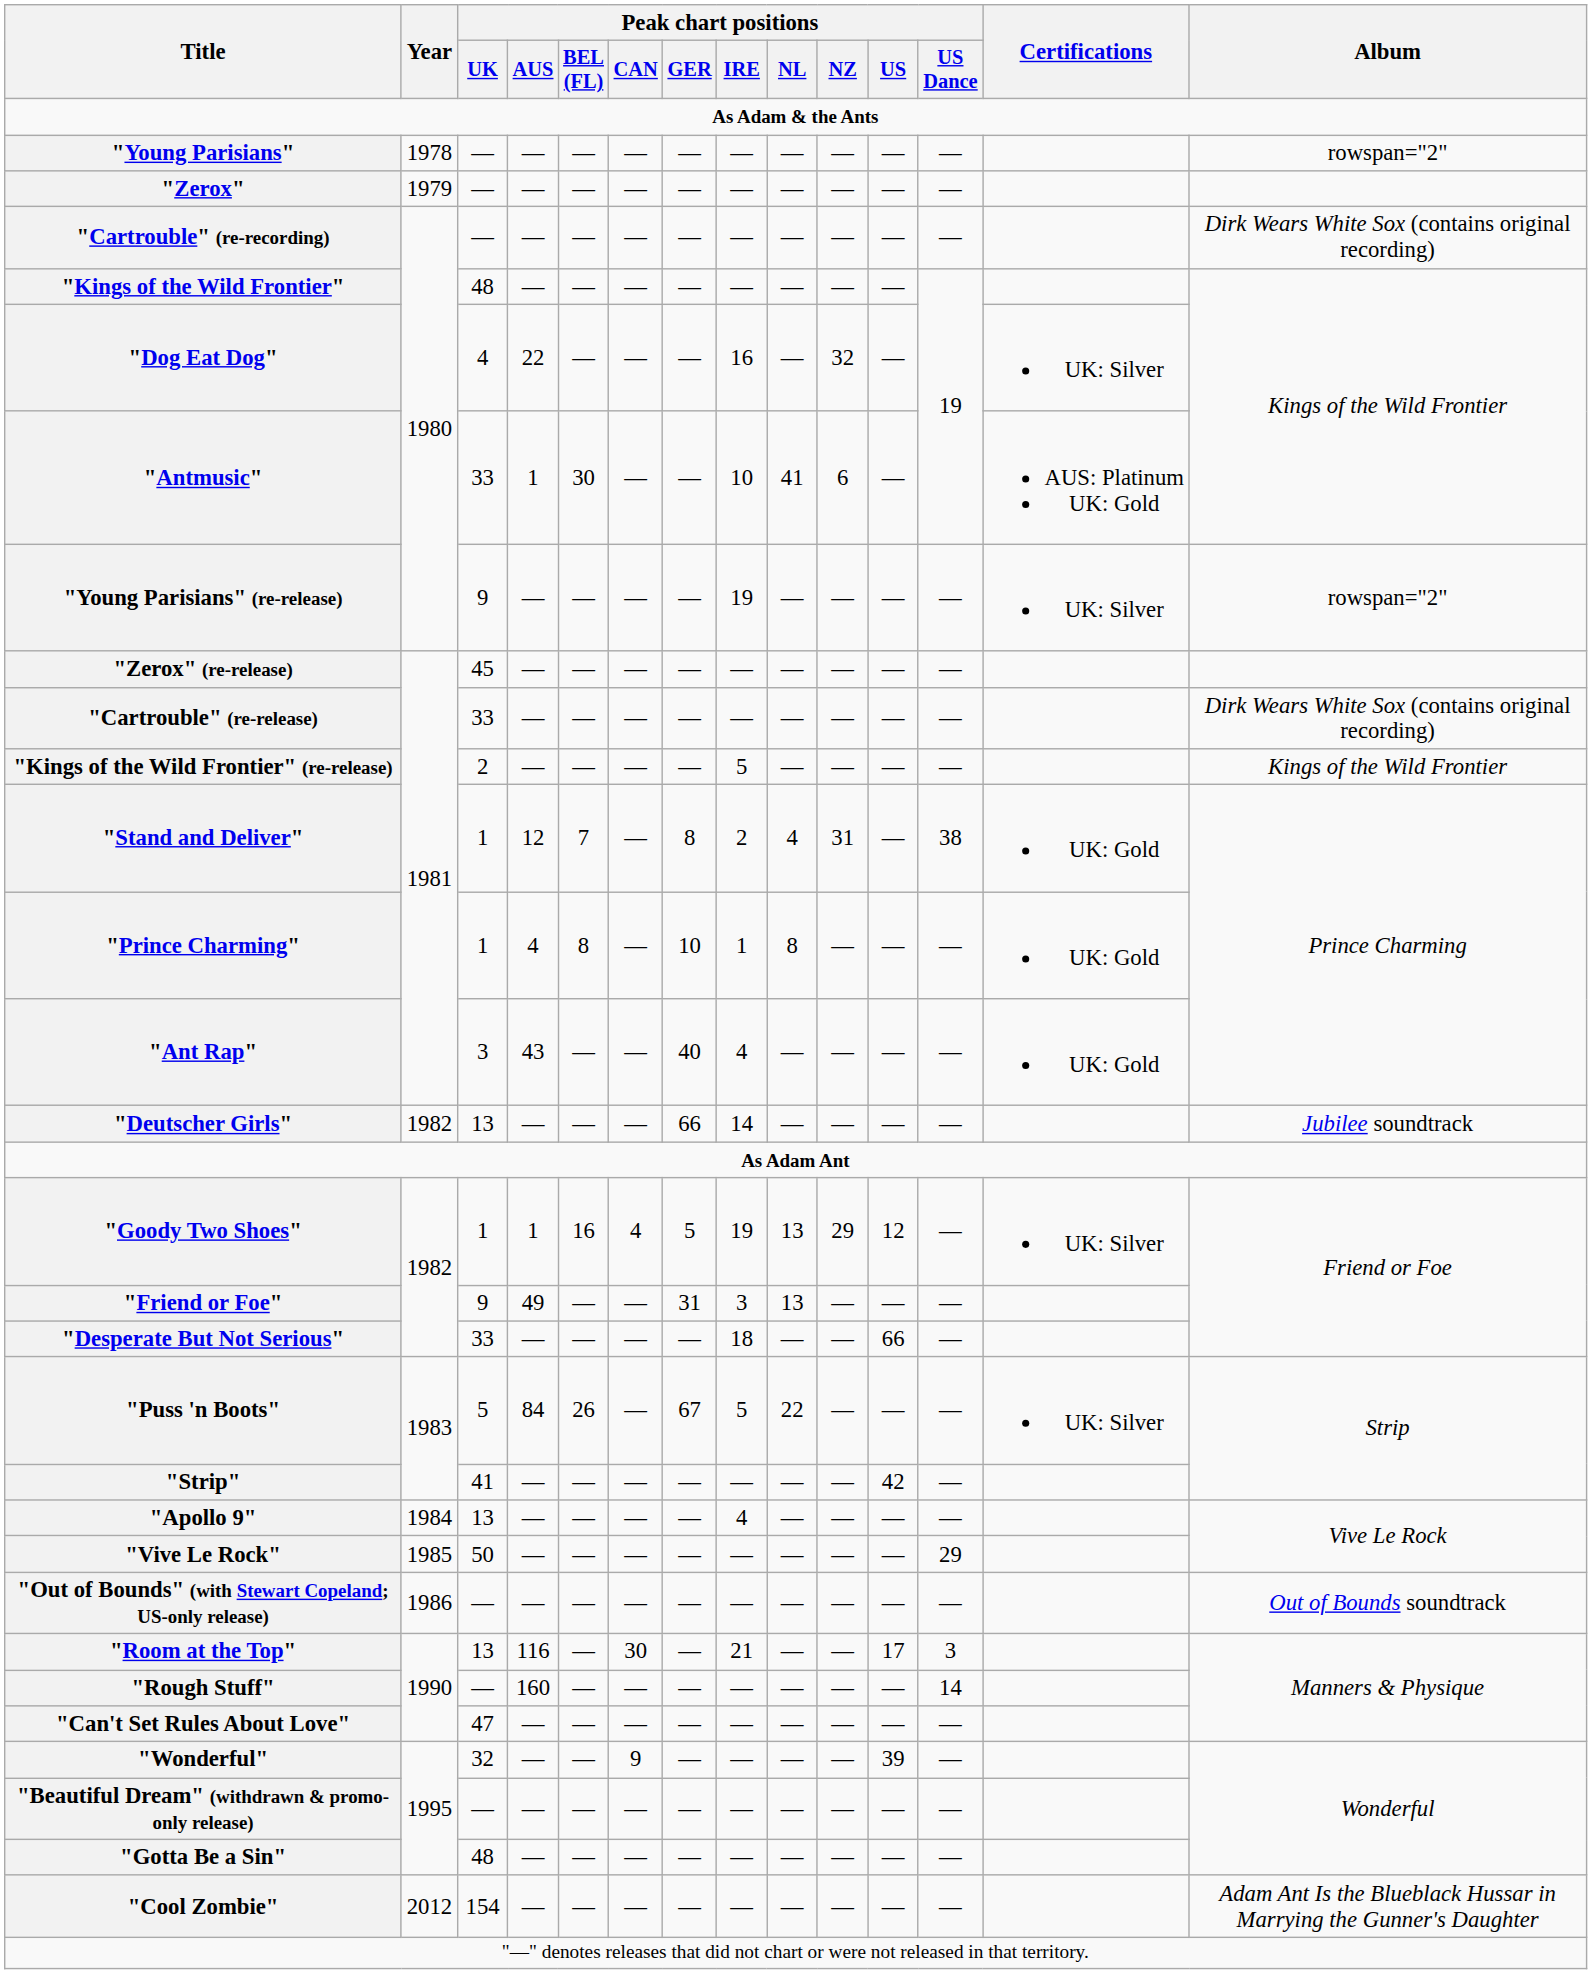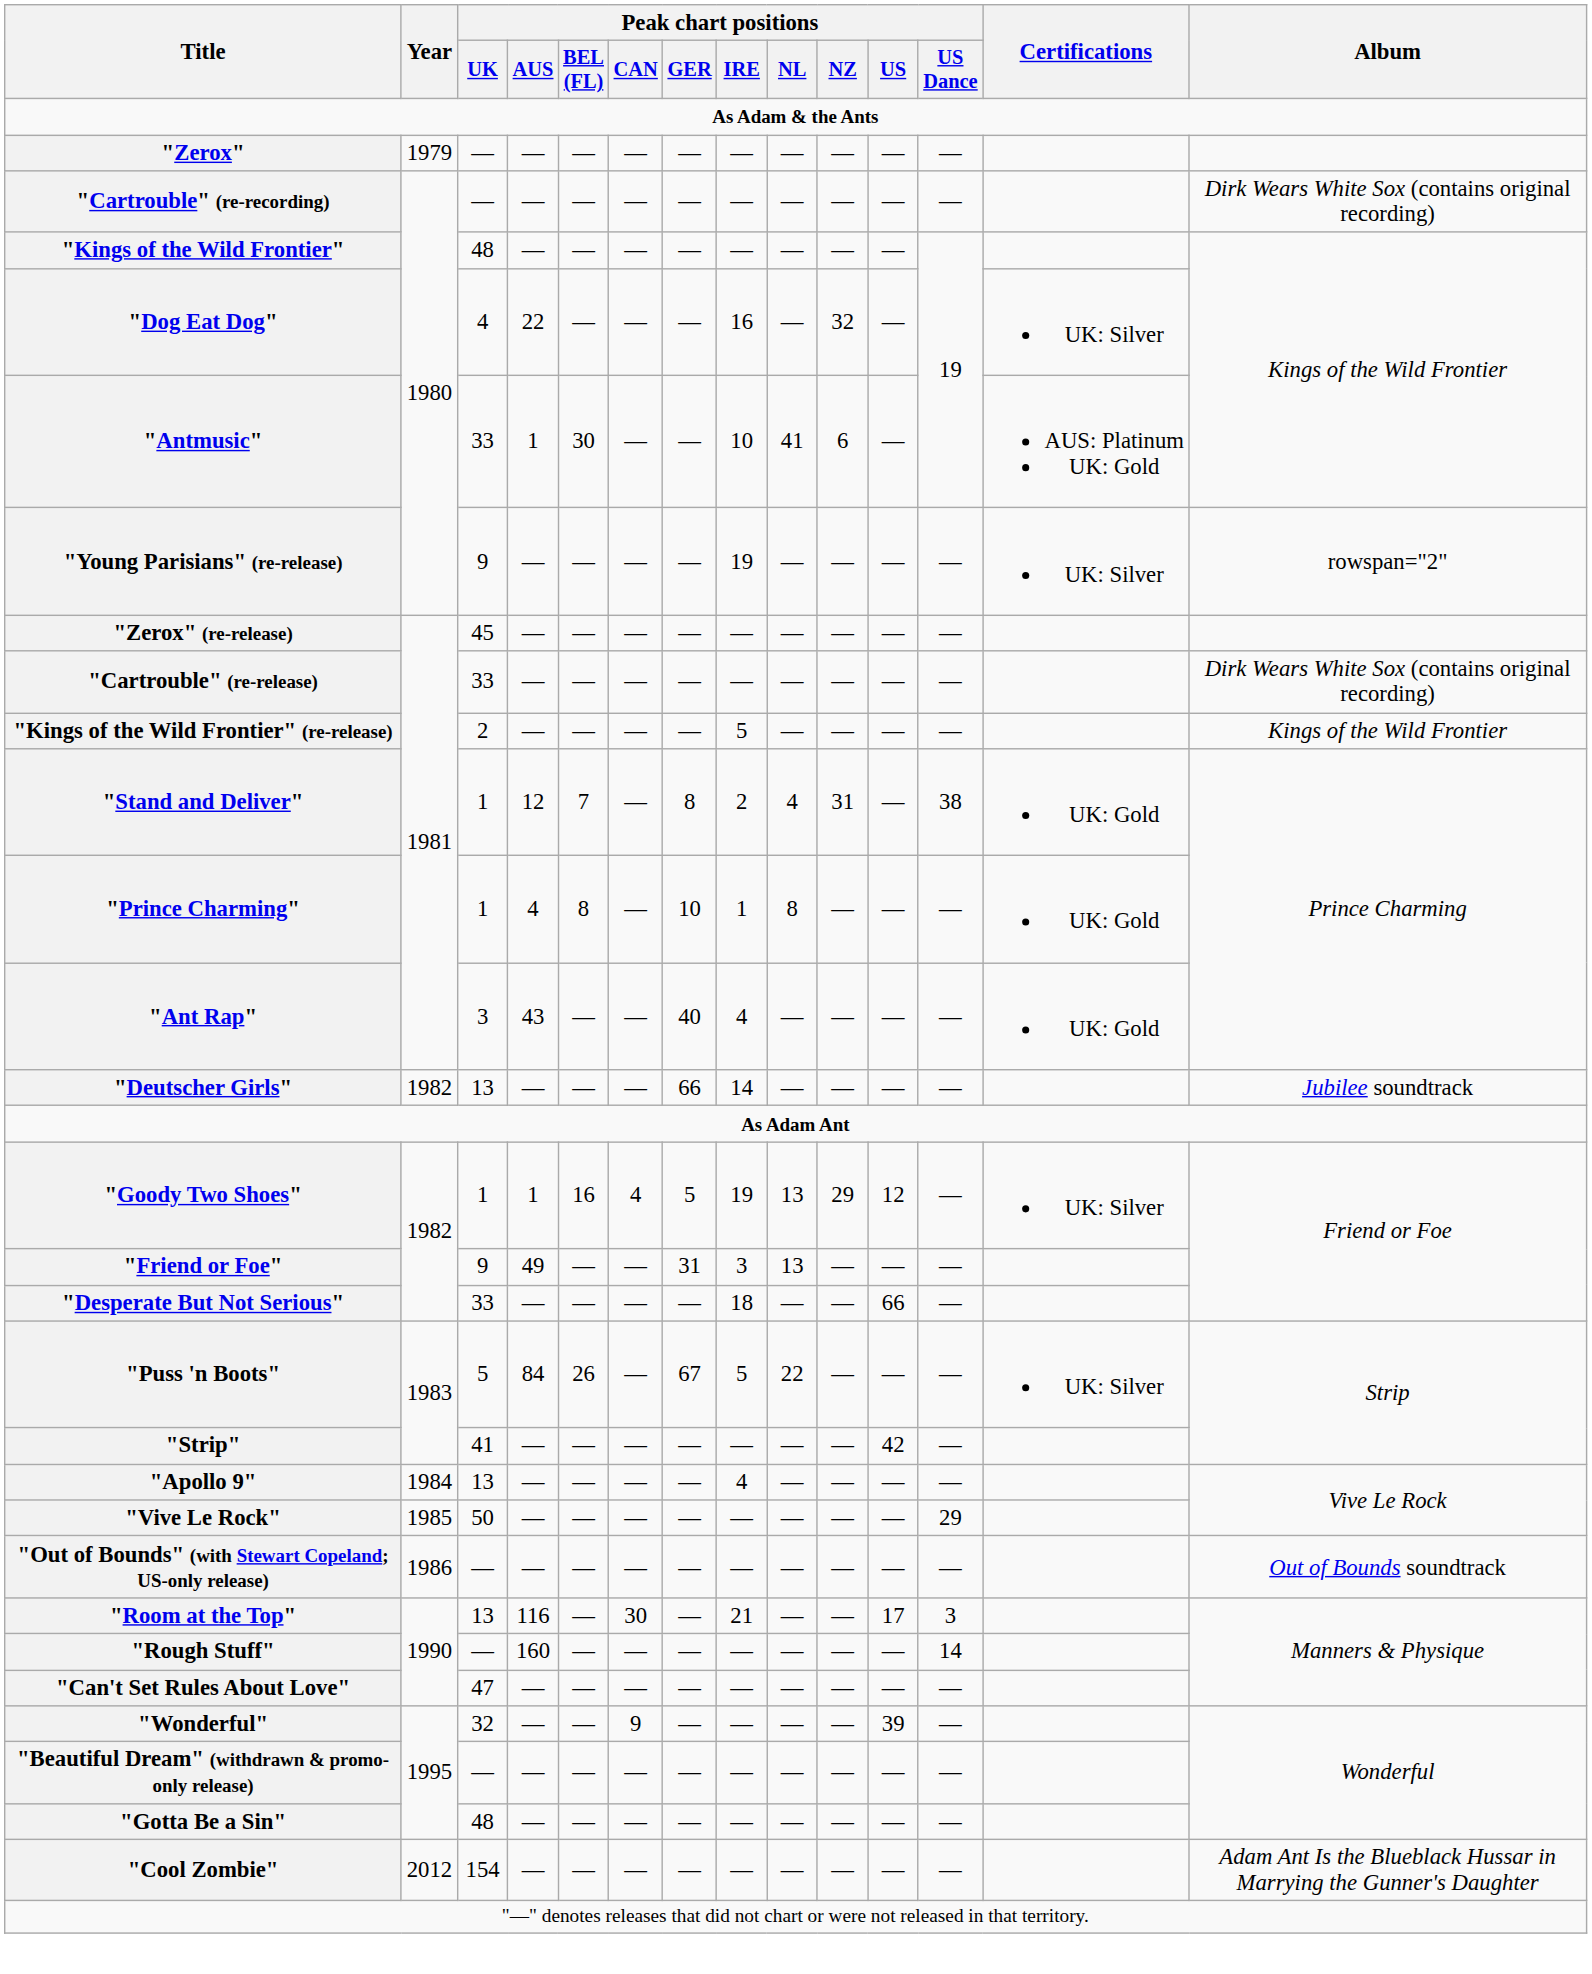- row: (203, 152)
